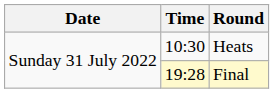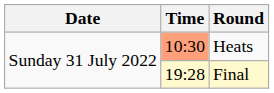(185, 46) no background -> (185, 46) lightsalmon background
